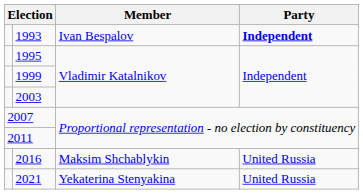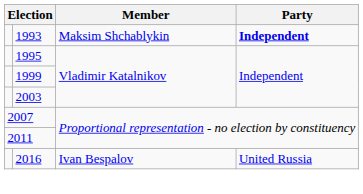(96, 35) Ivan Bespalov -> (114, 35) Maksim Shchablykin
(114, 158) Maksim Shchablykin -> (96, 158) Ivan Bespalov
- row: (28, 179)
